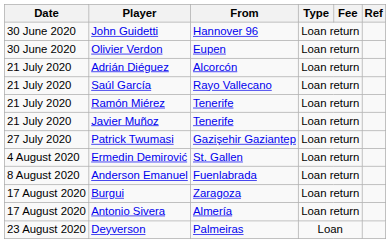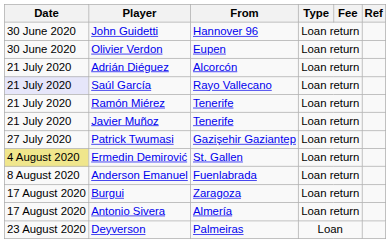(39, 85) no background -> (39, 85) lavender background
(43, 157) no background -> (43, 157) khaki background
